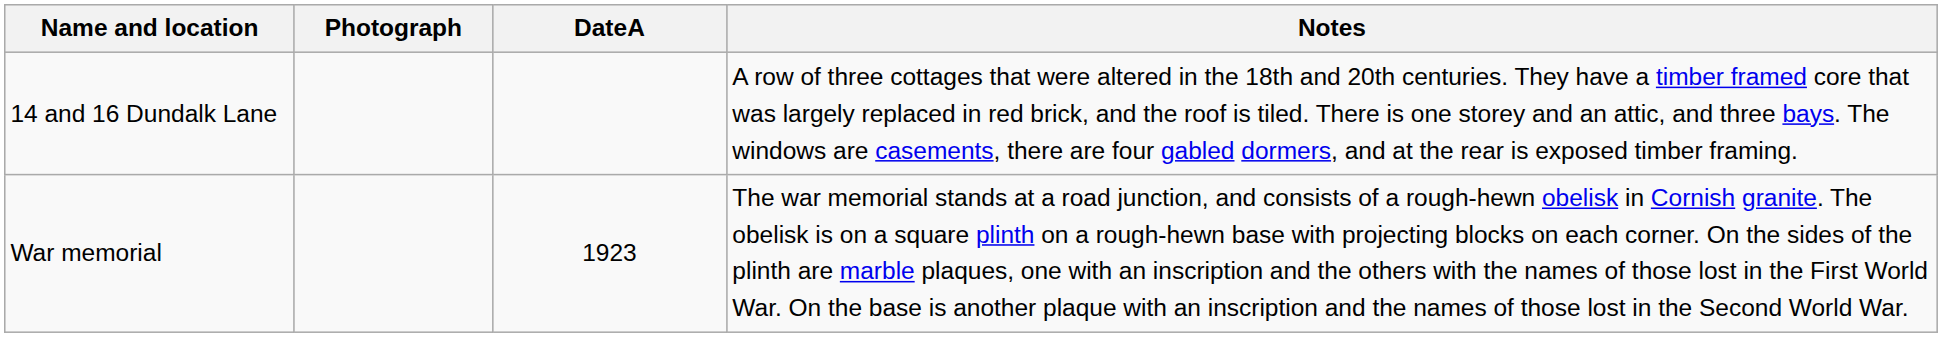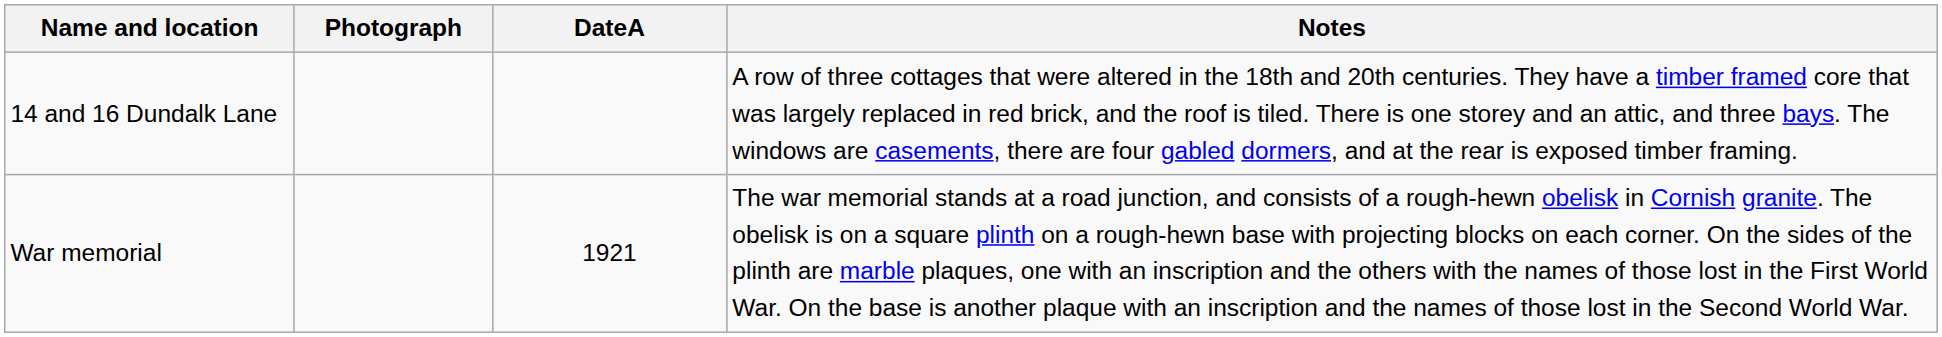(609, 253) 1923 -> (609, 253) 1921
